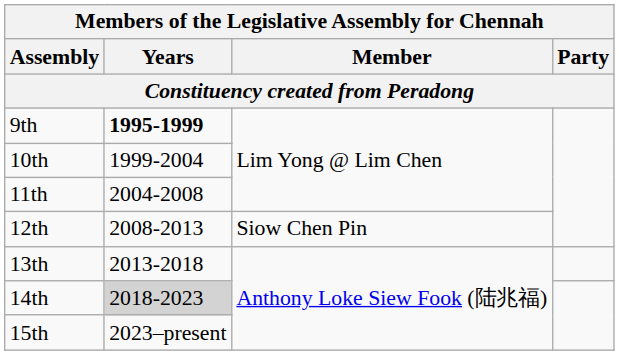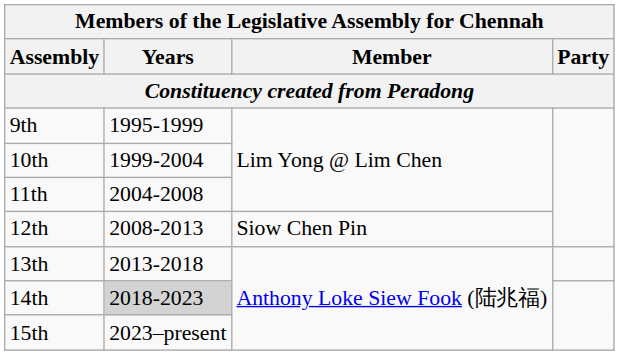(156, 125) bold -> (156, 125) normal
